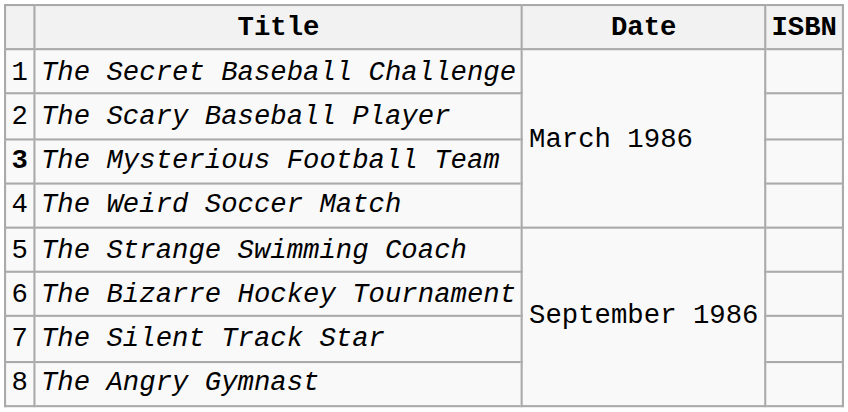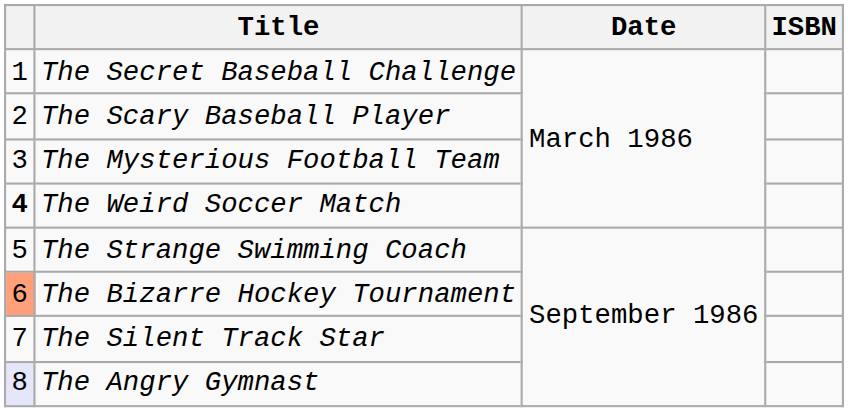(20, 161) bold -> (20, 161) normal
(20, 205) normal -> (20, 205) bold
(20, 294) no background -> (20, 294) lightsalmon background
(20, 383) no background -> (20, 383) lavender background
